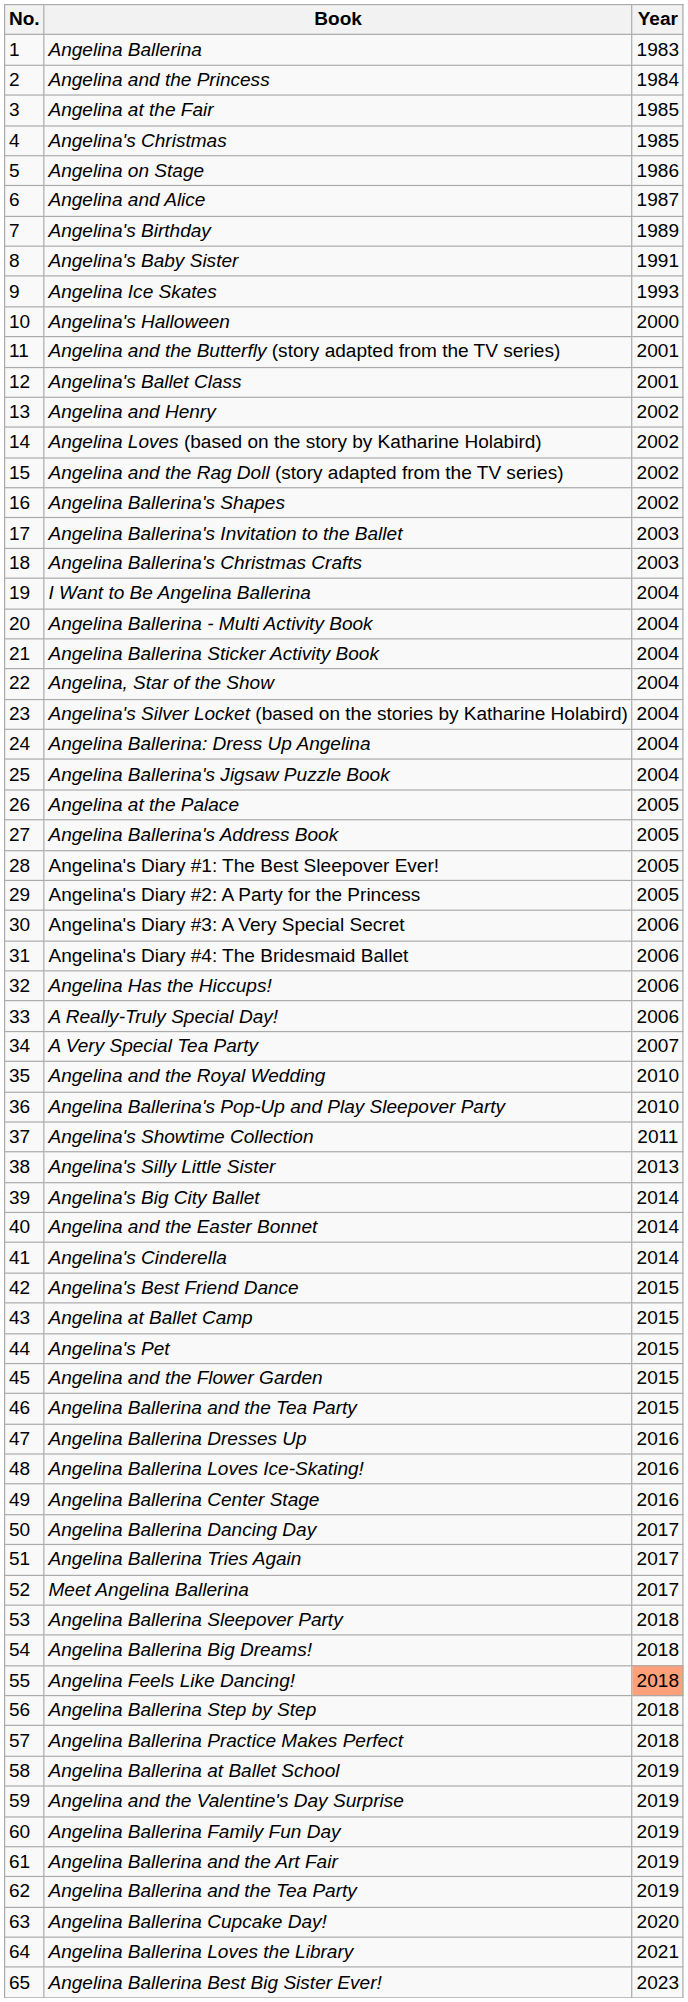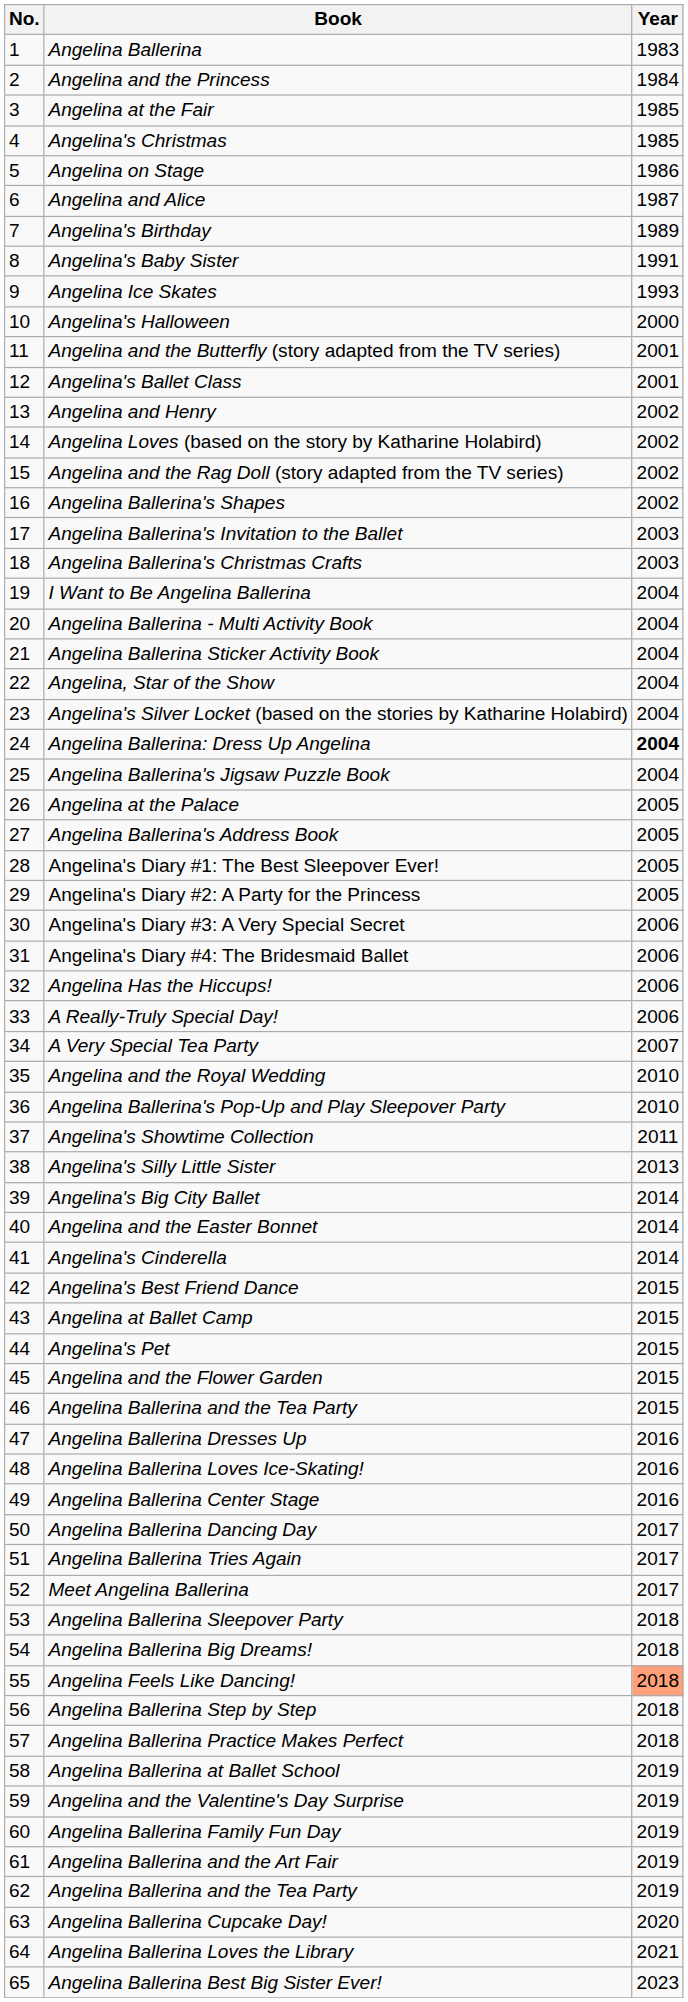(658, 744) normal -> (658, 744) bold
